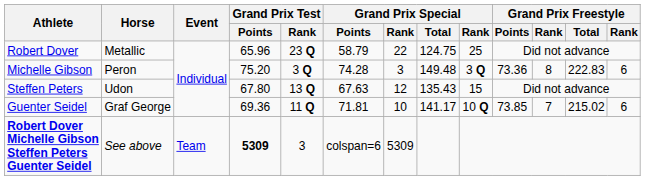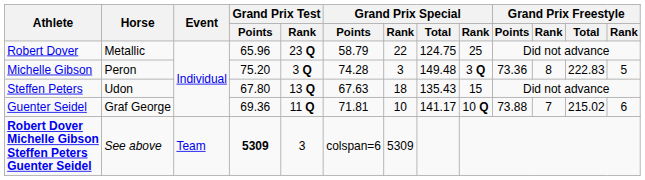(624, 70) 6 -> (624, 70) 5
(400, 89) 12 -> (400, 89) 18
(512, 108) 73.85 -> (512, 108) 73.88
